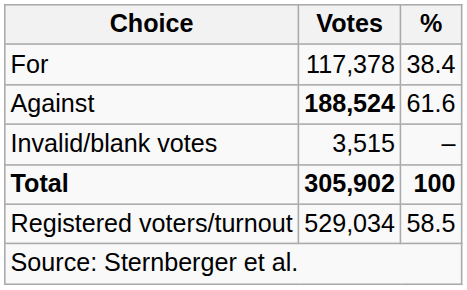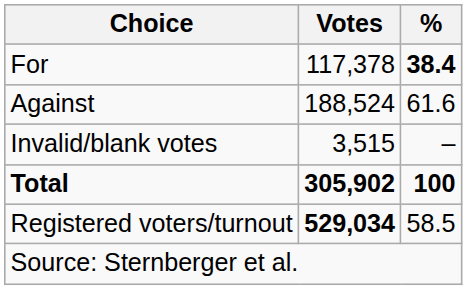(431, 64) normal -> (431, 64) bold
(350, 104) bold -> (350, 104) normal
(350, 223) normal -> (350, 223) bold
